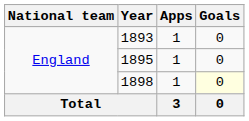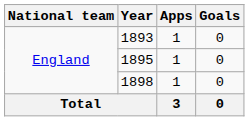(220, 82) lightyellow background -> (220, 82) no background
